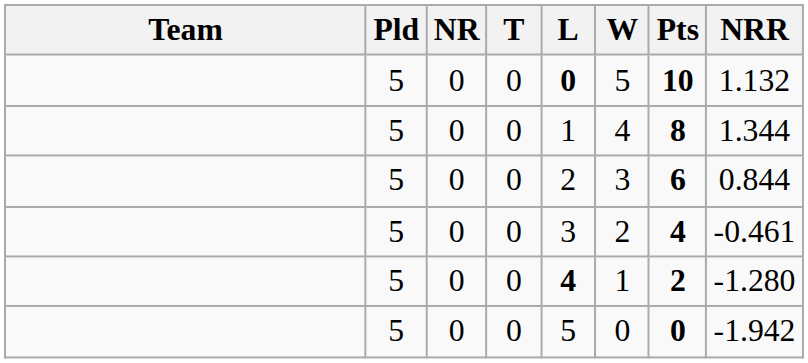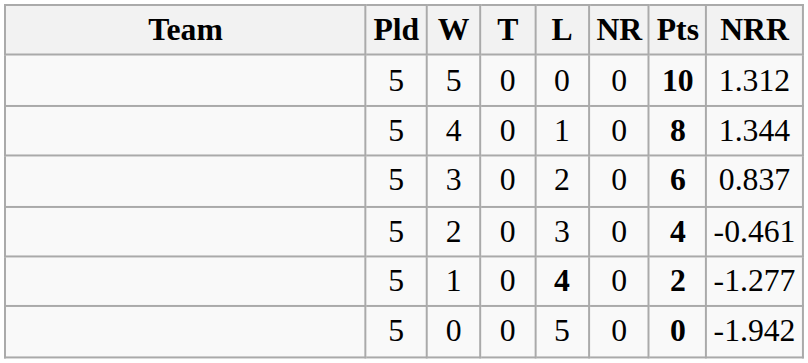columns swapped: (622, 29) <-> (457, 29)
(568, 79) bold -> (562, 79) normal
(754, 79) 1.132 -> (754, 79) 1.312
(754, 180) 0.844 -> (754, 180) 0.837
(754, 280) -1.280 -> (754, 280) -1.277
